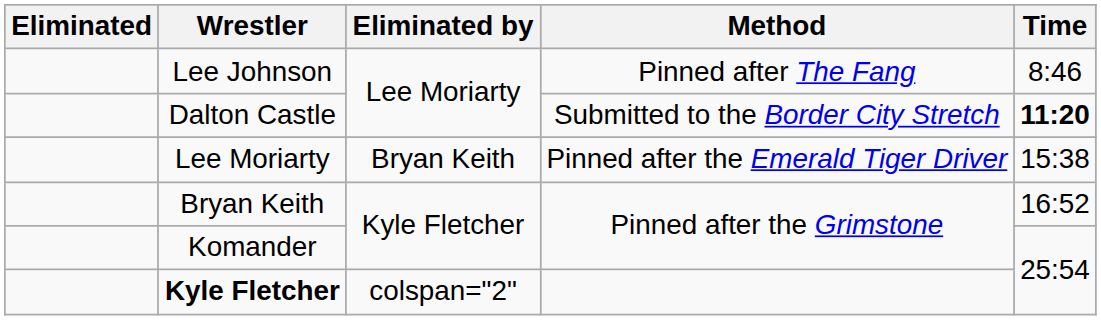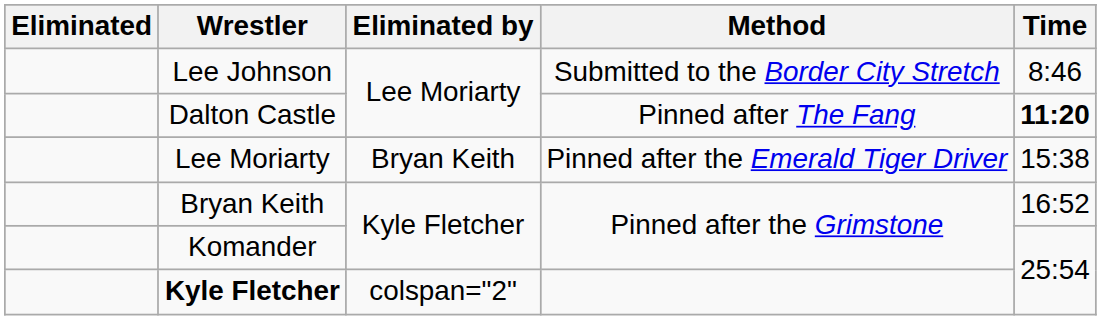(777, 70) Pinned after The Fang -> (777, 70) Submitted to the Border City Stretch
(777, 114) Submitted to the Border City Stretch -> (777, 114) Pinned after The Fang
